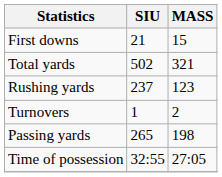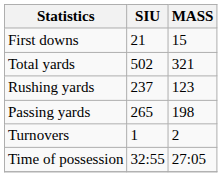rows swapped: (49, 135) <-> (39, 111)
